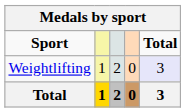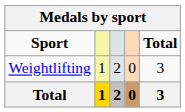(160, 68) lavender background -> (160, 68) no background
